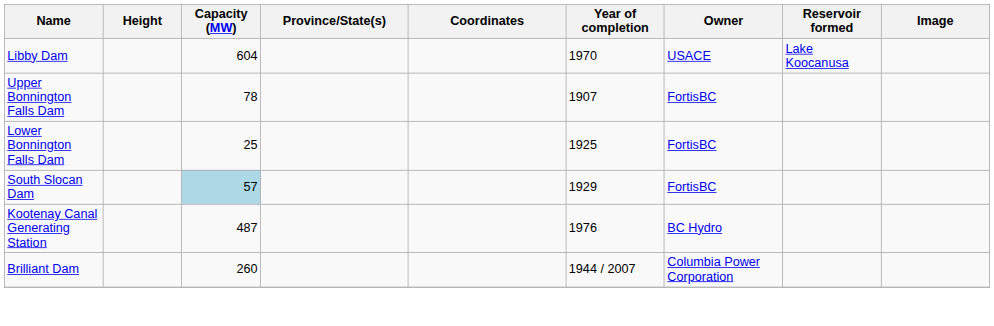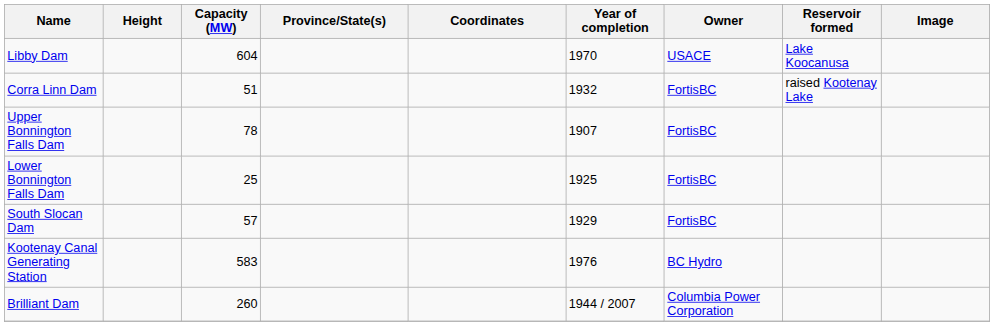+ row: (52, 90)
(251, 187) lightblue background -> (251, 221) no background
(247, 228) 487 -> (247, 262) 583
